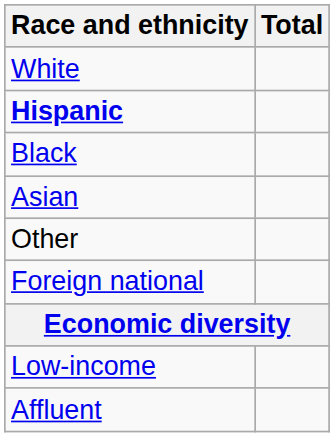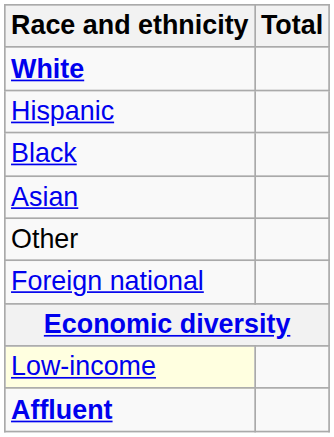(45, 68) normal -> (48, 68) bold
(67, 111) bold -> (63, 111) normal
(83, 366) no background -> (83, 366) lightyellow background
(56, 409) normal -> (62, 409) bold
